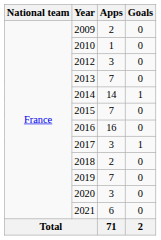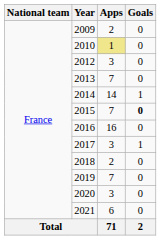(111, 45) no background -> (111, 45) khaki background
(140, 111) normal -> (140, 111) bold
